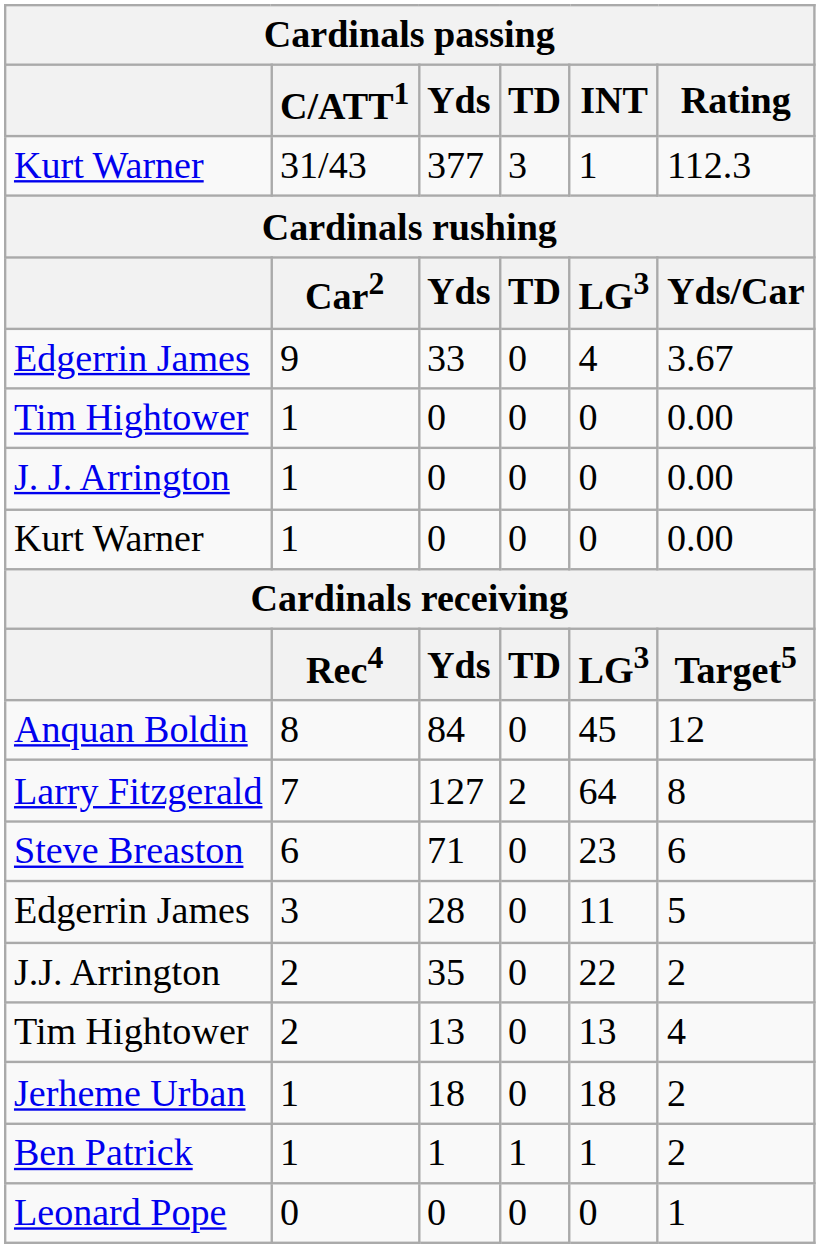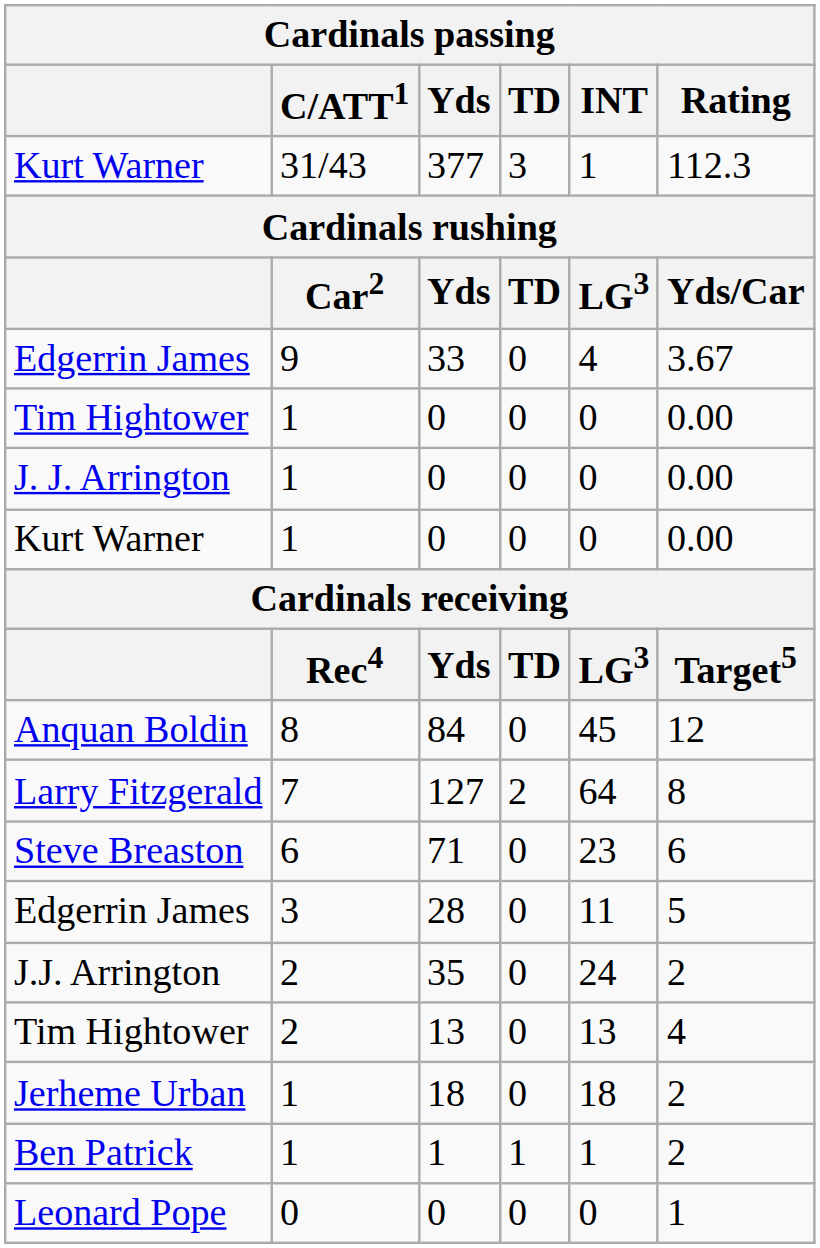(598, 971) 22 -> (598, 971) 24
